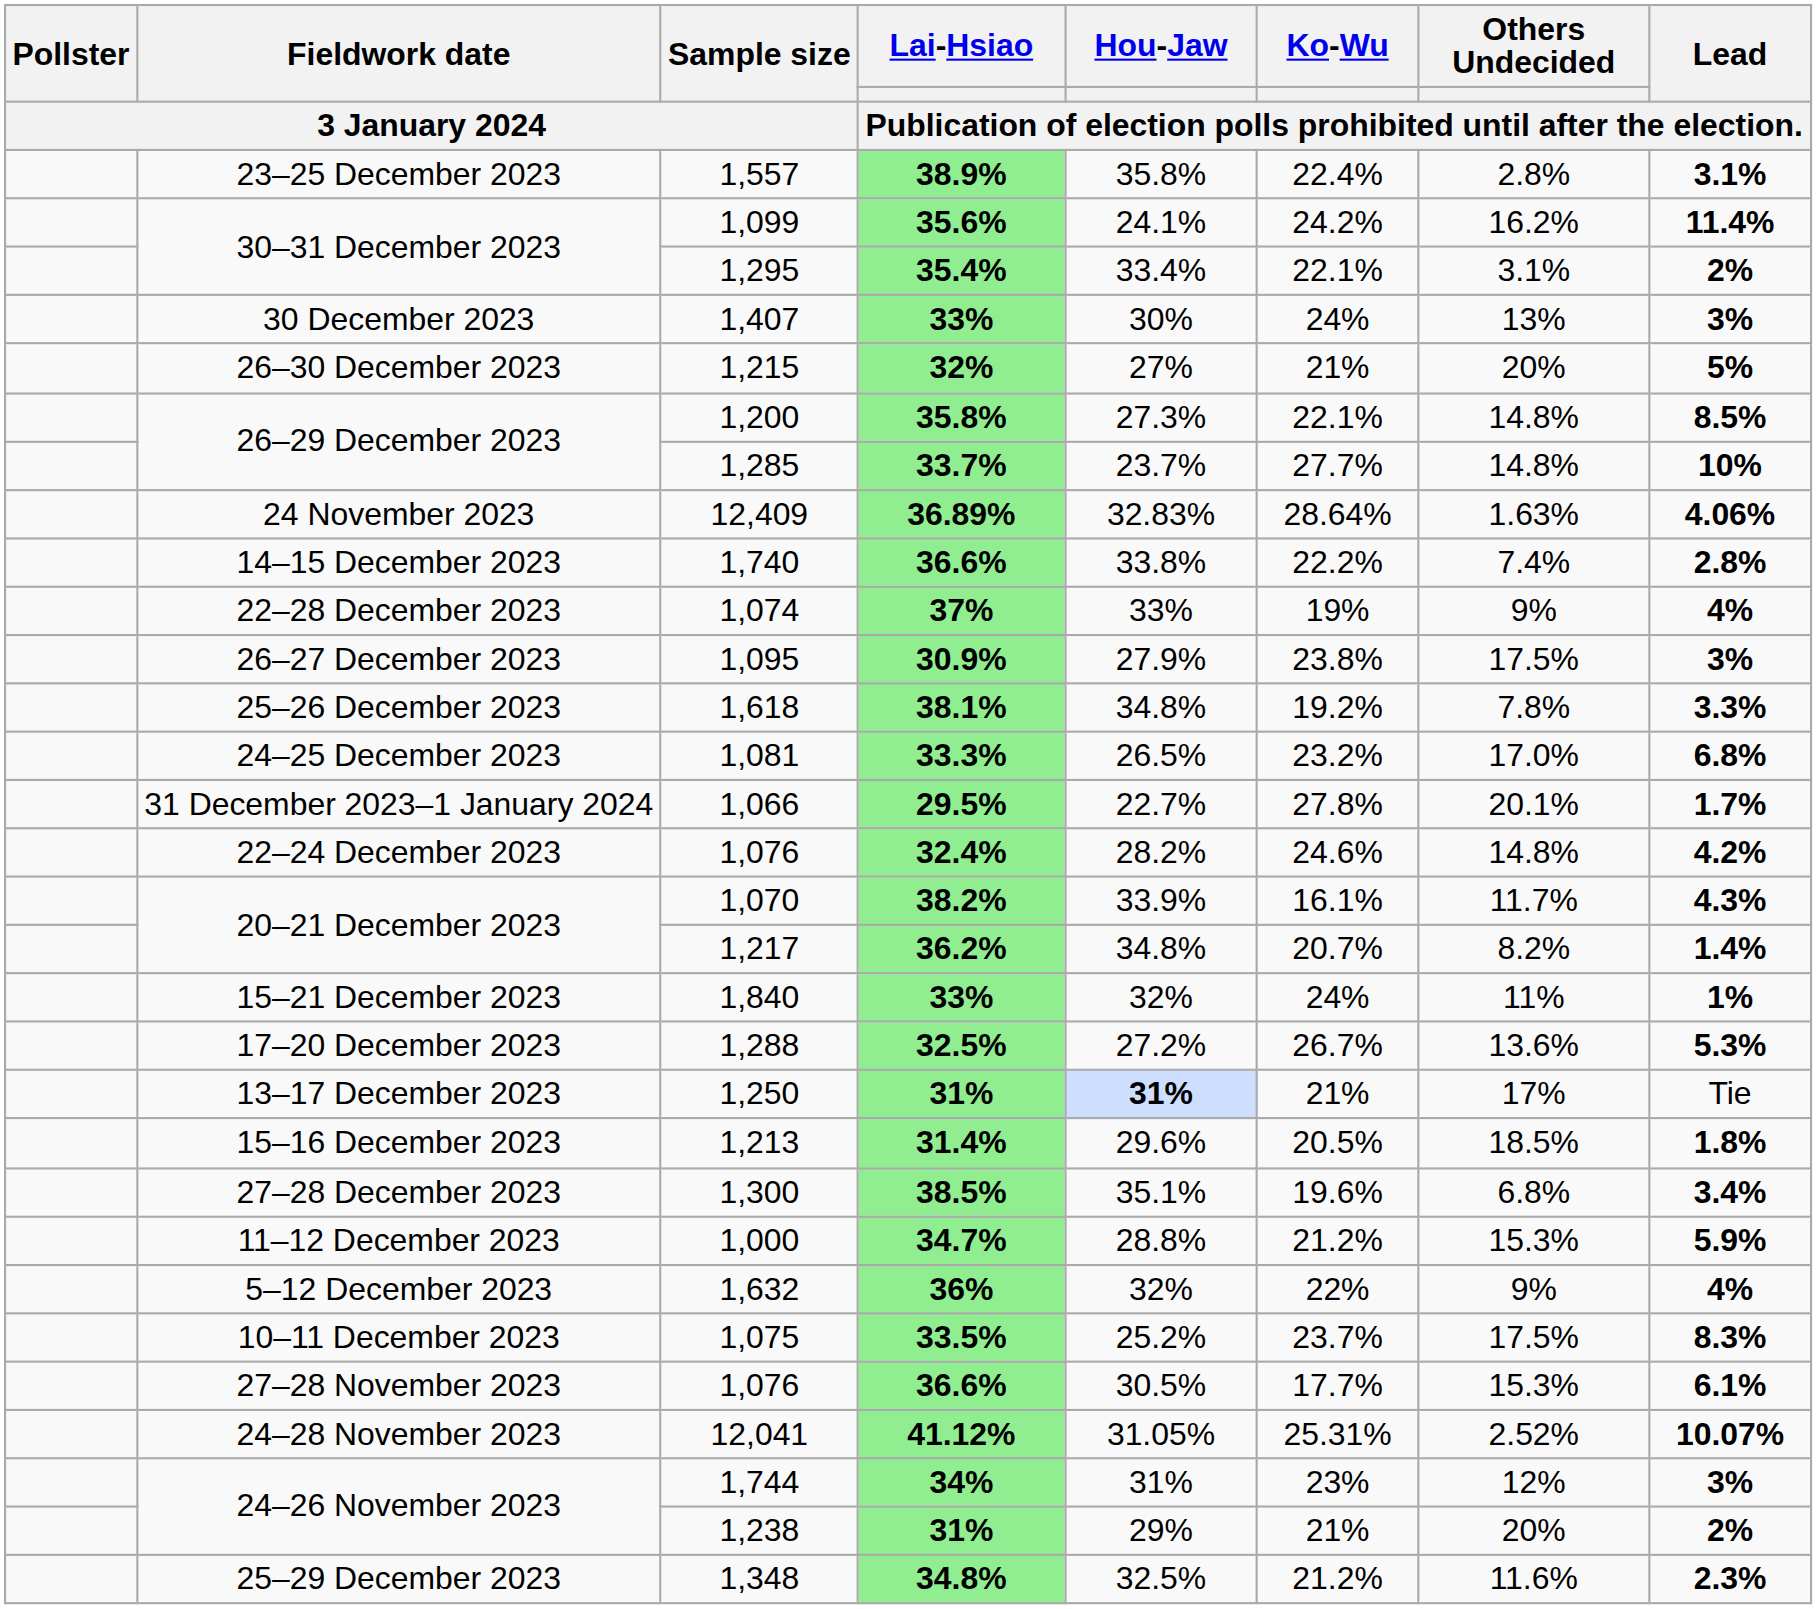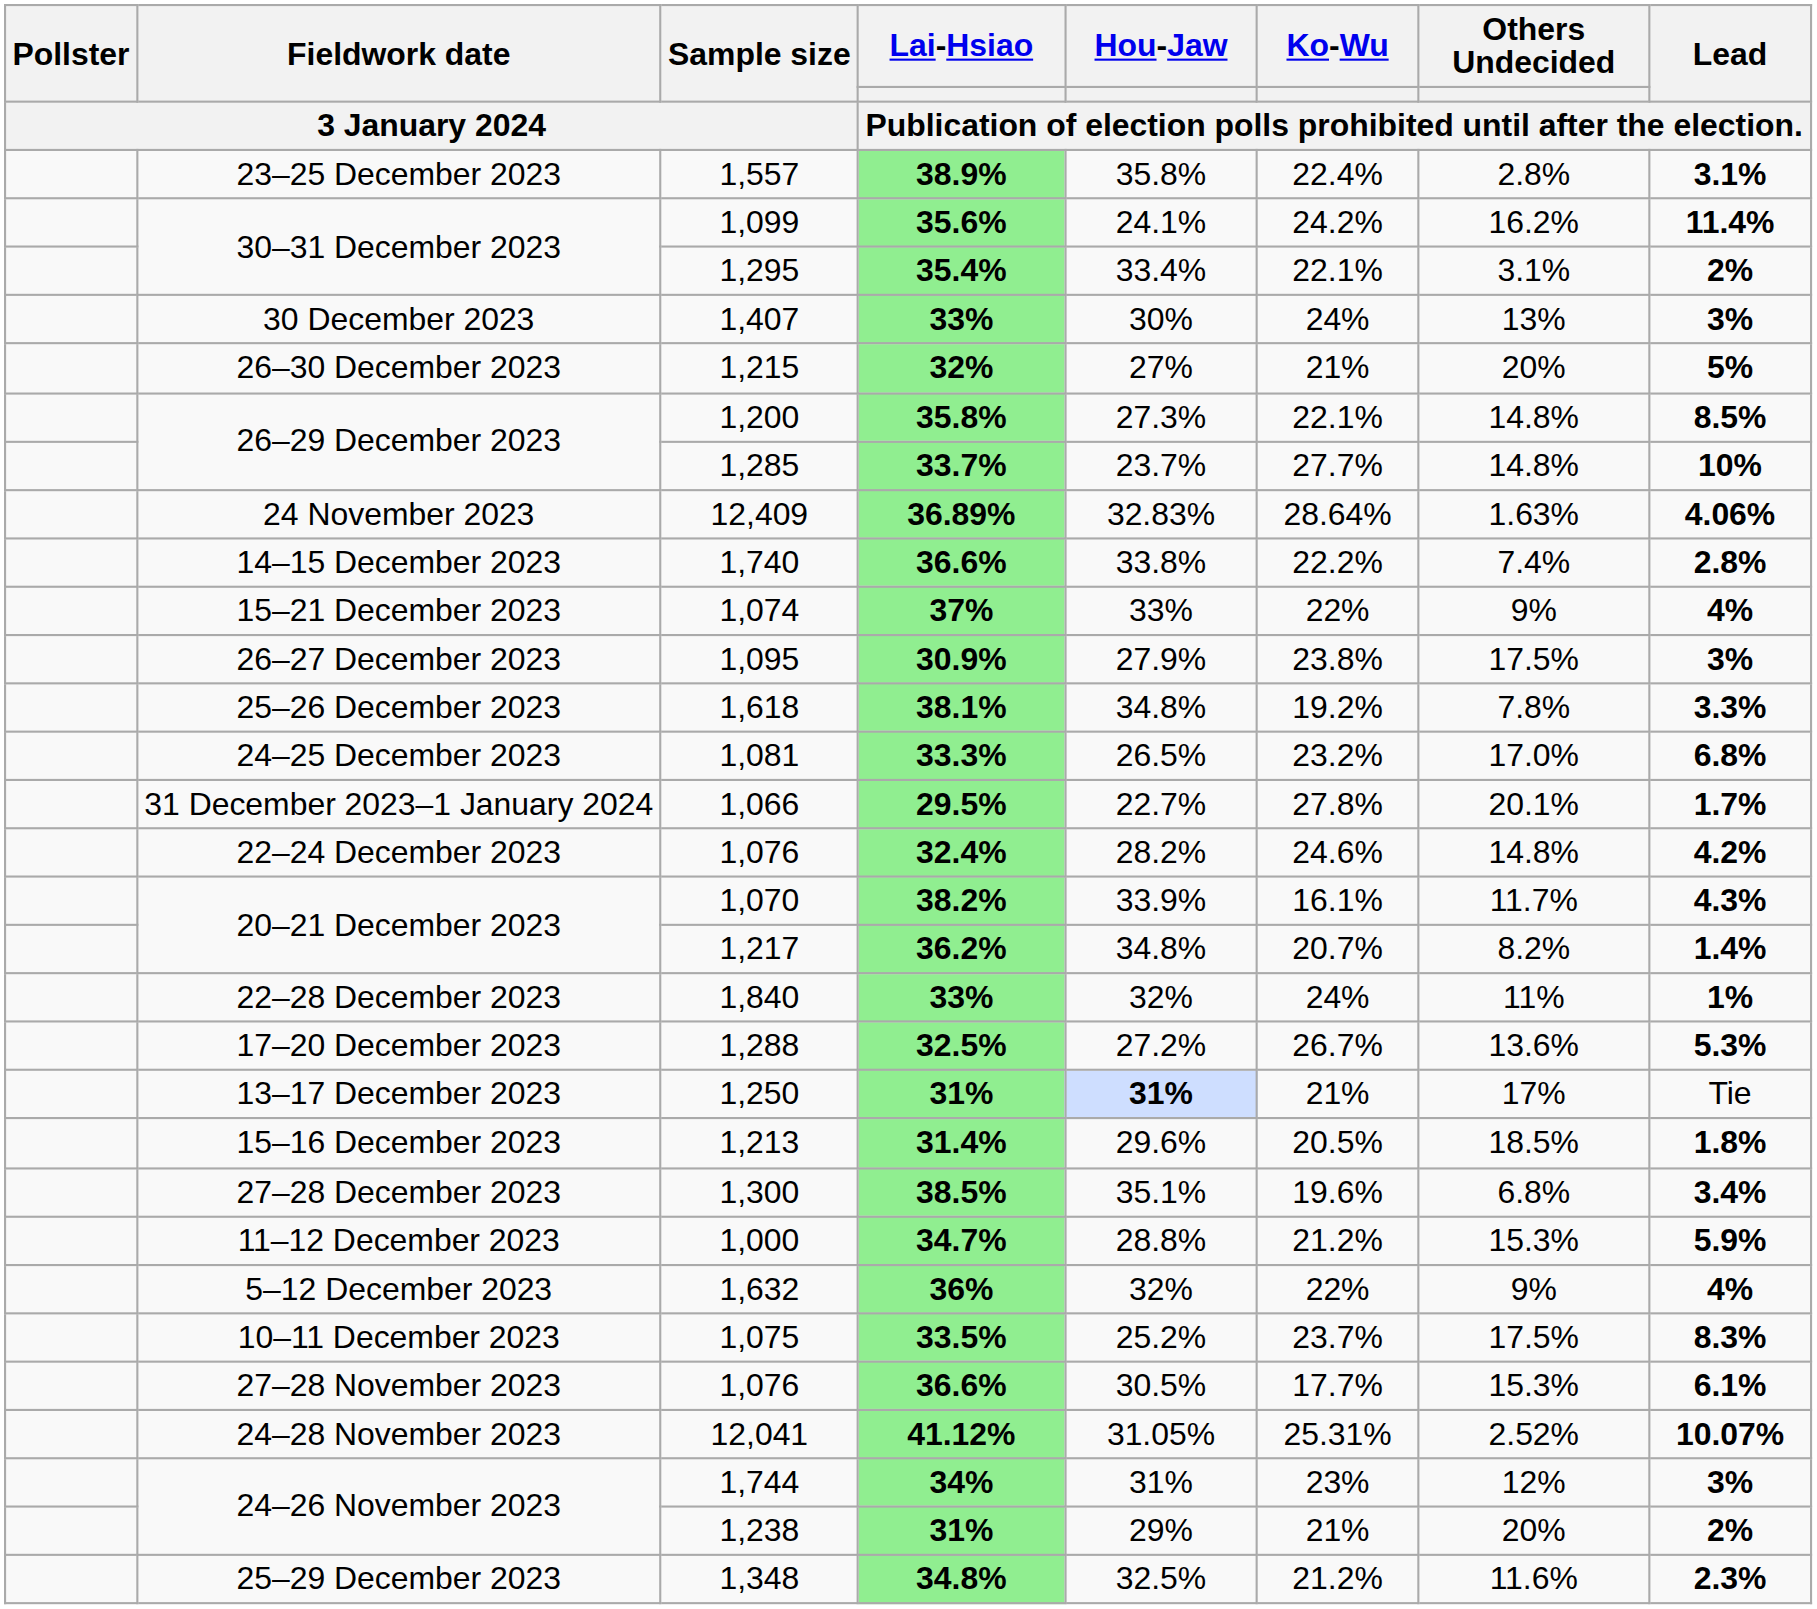(399, 610) 22–28 December 2023 -> (399, 610) 15–21 December 2023
(1338, 610) 19% -> (1338, 610) 22%
(399, 997) 15–21 December 2023 -> (399, 997) 22–28 December 2023
